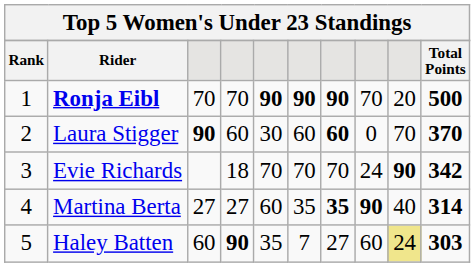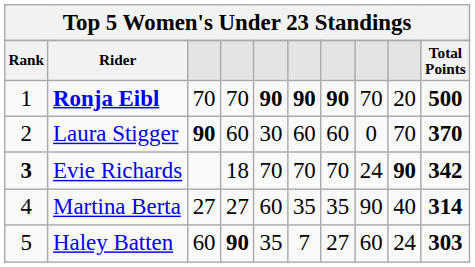(338, 134) bold -> (338, 134) normal
(26, 170) normal -> (26, 170) bold
(338, 206) bold -> (338, 206) normal
(371, 206) bold -> (371, 206) normal
(405, 243) khaki background -> (405, 243) no background
